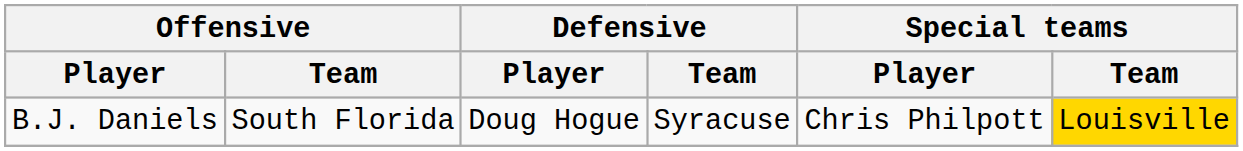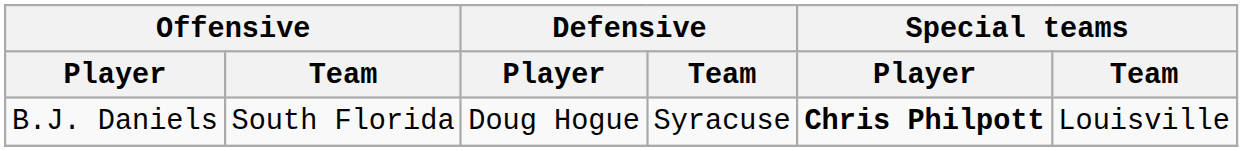(925, 122) normal -> (925, 122) bold
(1144, 122) gold background -> (1144, 122) no background
